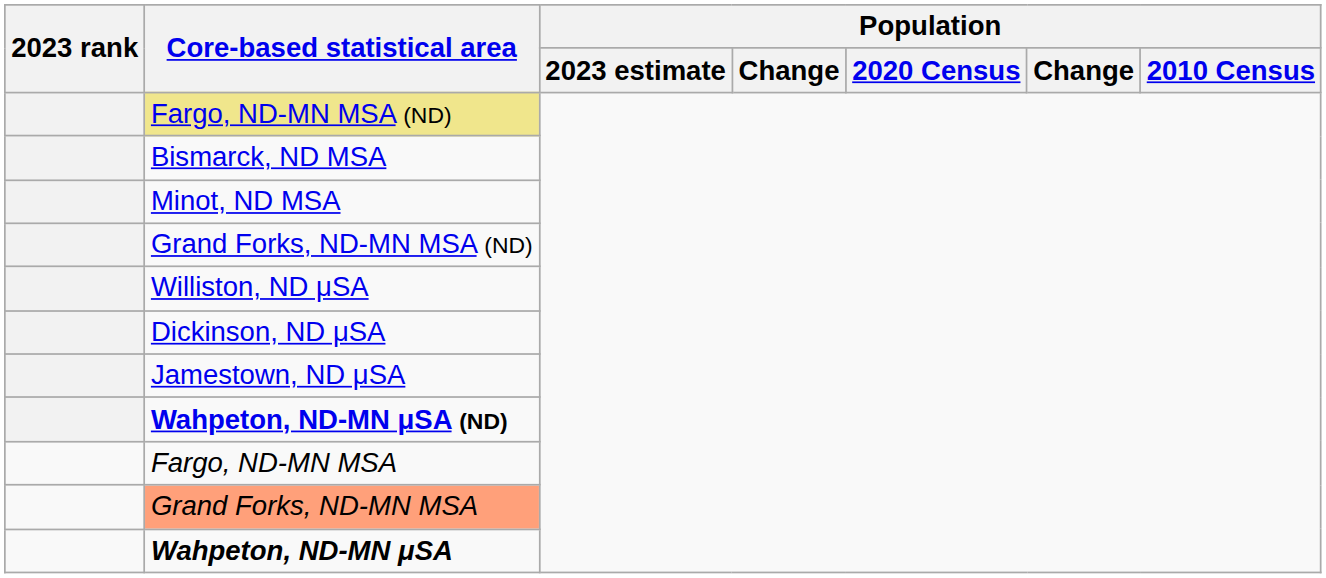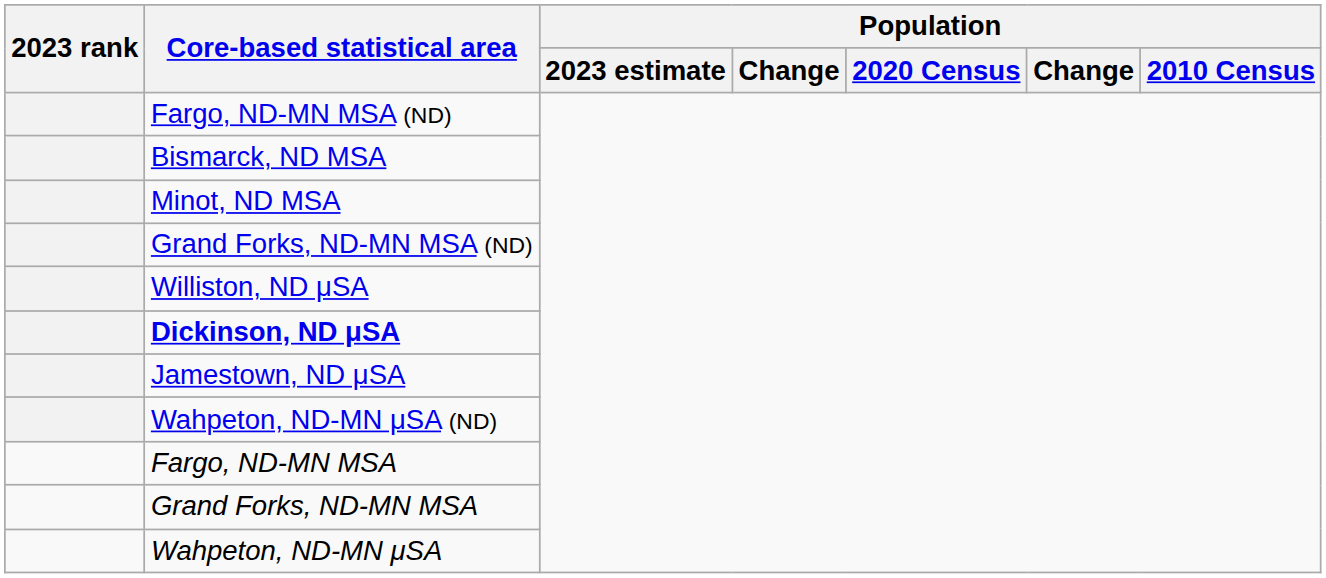(301, 113) khaki background -> (301, 113) no background
(268, 331) normal -> (276, 331) bold
(329, 419) bold -> (324, 419) normal
(315, 506) lightsalmon background -> (315, 506) no background
(302, 550) bold -> (297, 550) normal
